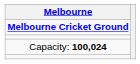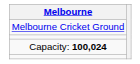(68, 27) bold -> (68, 27) normal
